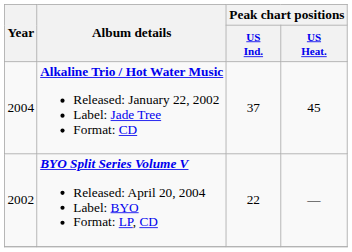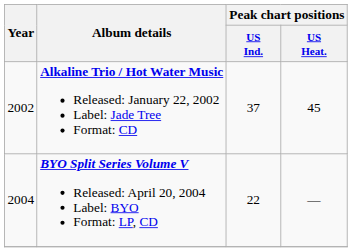(21, 107) 2004 -> (21, 107) 2002
(21, 200) 2002 -> (21, 200) 2004
